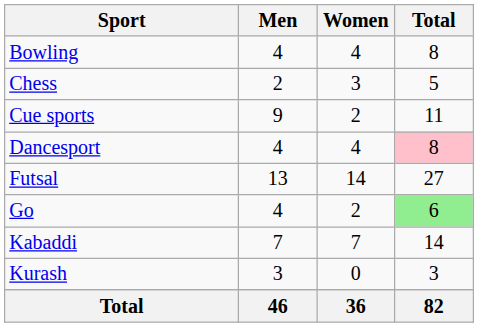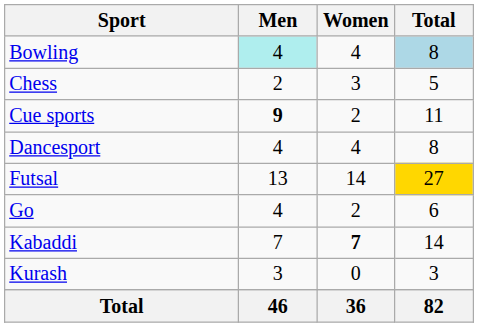(278, 52) no background -> (278, 52) paleturquoise background
(434, 52) no background -> (434, 52) lightblue background
(278, 115) normal -> (278, 115) bold
(434, 147) pink background -> (434, 147) no background
(434, 178) no background -> (434, 178) gold background
(434, 210) lightgreen background -> (434, 210) no background
(356, 242) normal -> (356, 242) bold
